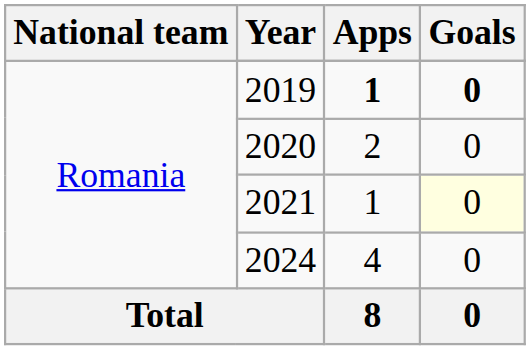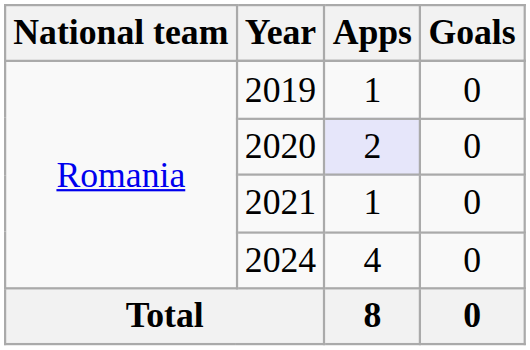(372, 89) bold -> (372, 89) normal
(472, 89) bold -> (472, 89) normal
(372, 145) no background -> (372, 145) lavender background
(472, 202) lightyellow background -> (472, 202) no background
